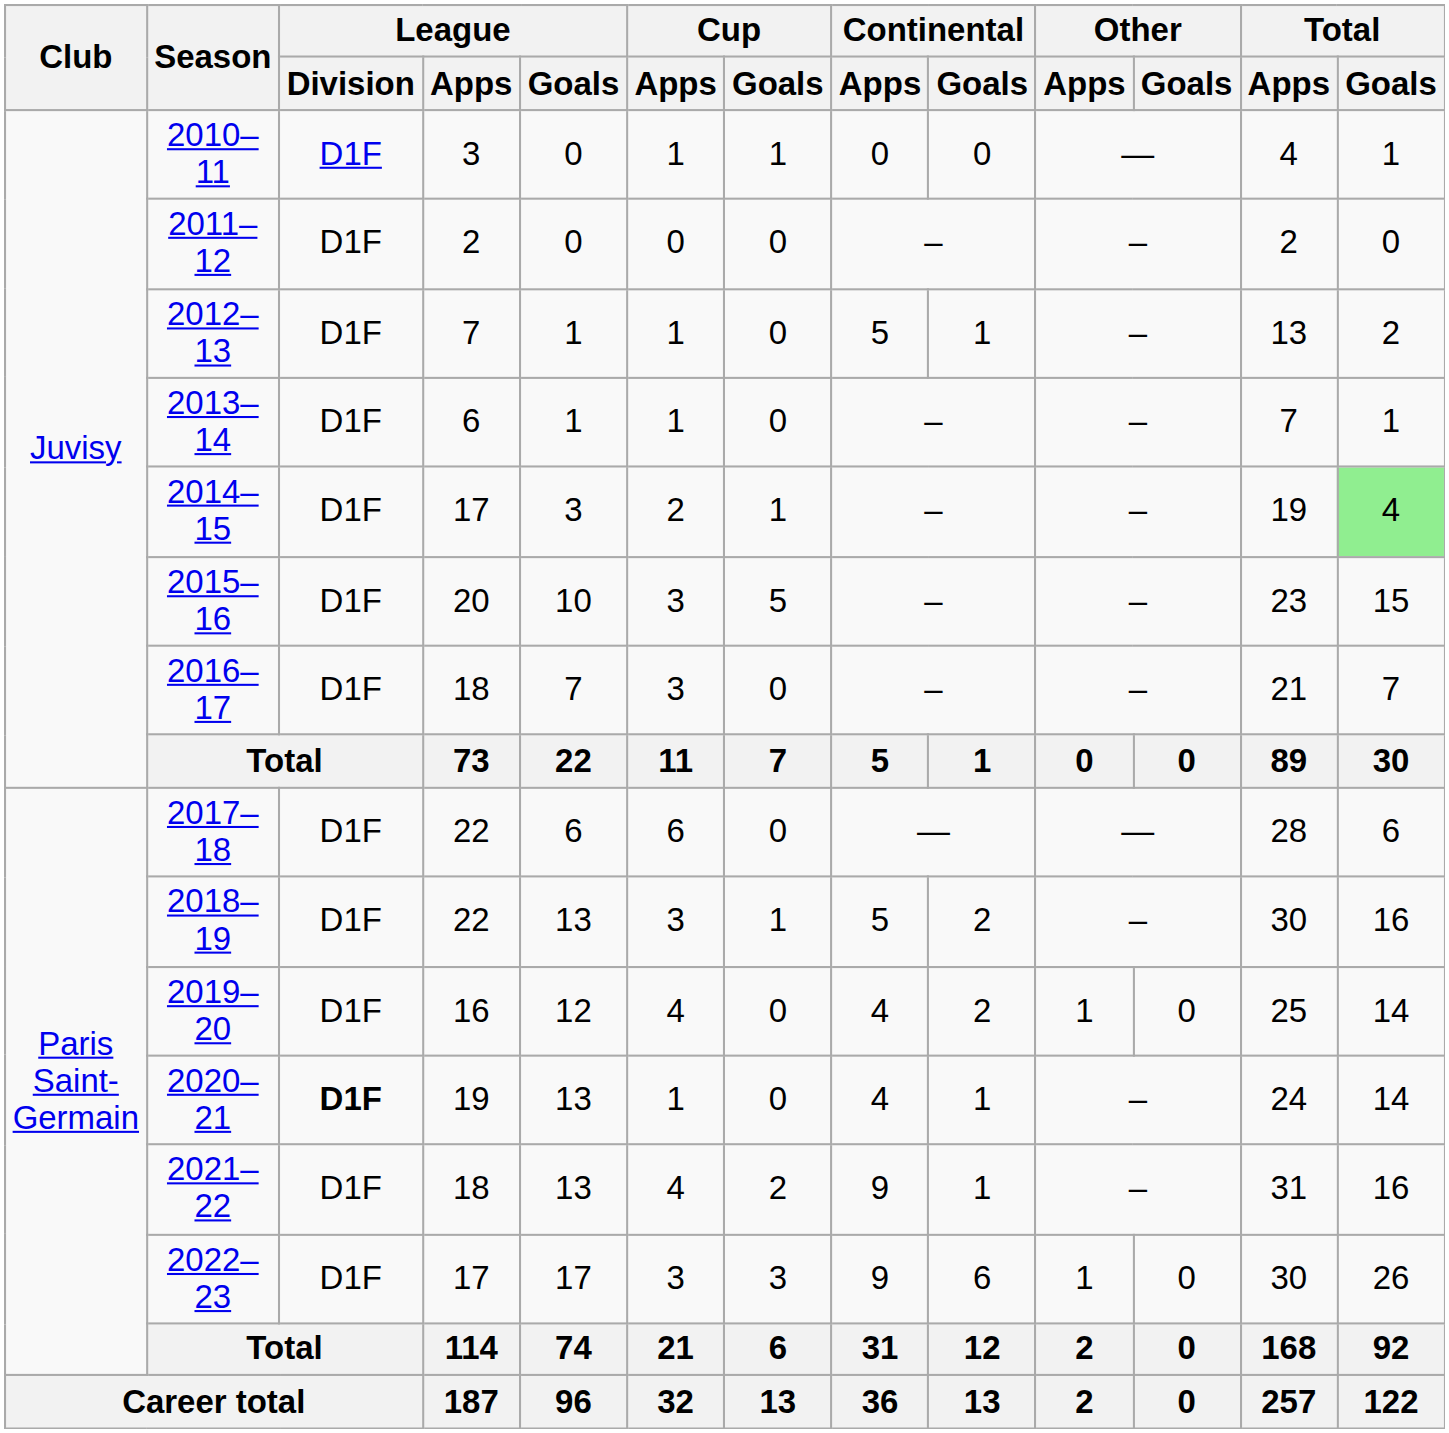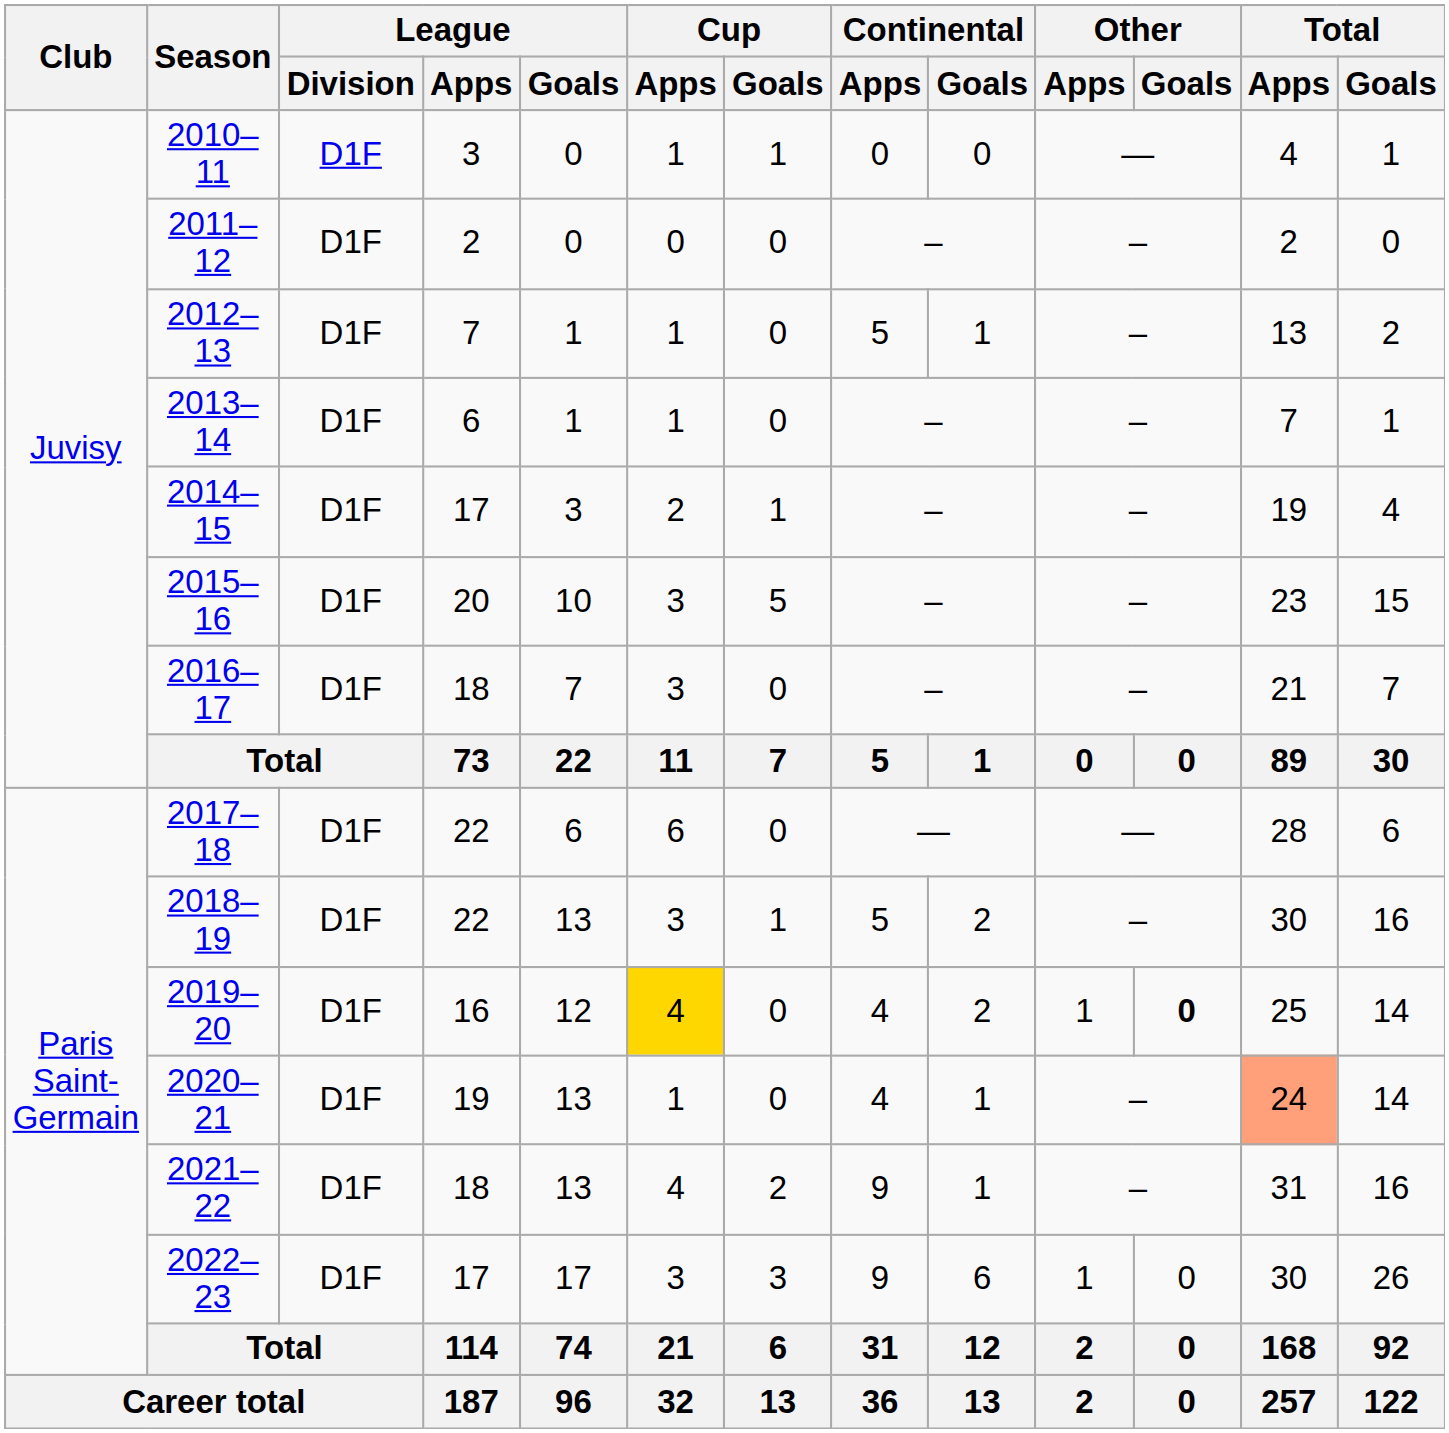(1391, 511) lightgreen background -> (1391, 511) no background
(676, 1010) no background -> (676, 1010) gold background
(1187, 1010) normal -> (1187, 1010) bold
(351, 1099) bold -> (351, 1099) normal
(1289, 1099) no background -> (1289, 1099) lightsalmon background
